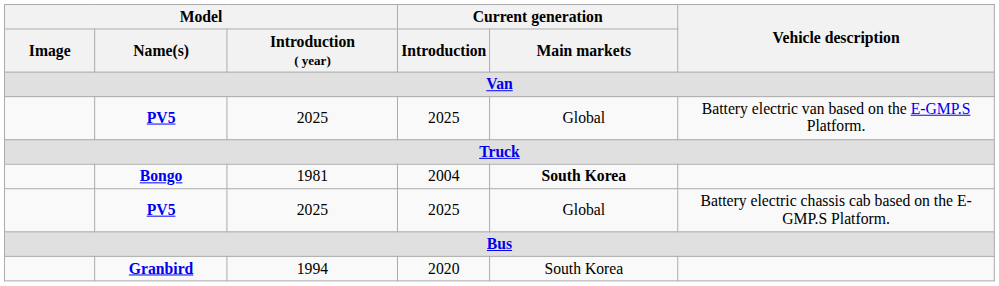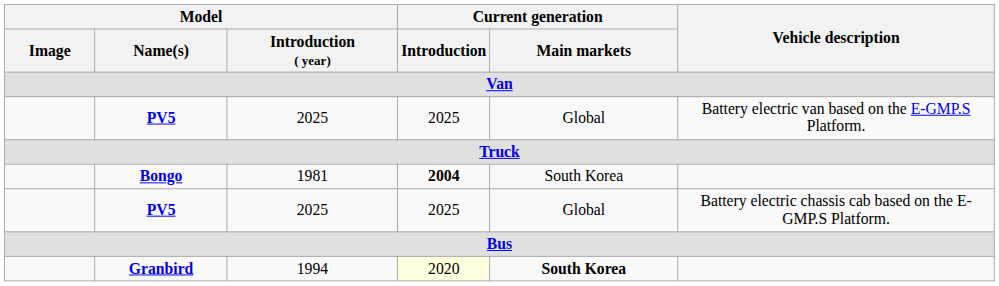(444, 176) normal -> (444, 176) bold
(584, 176) bold -> (584, 176) normal
(444, 268) no background -> (444, 268) lightyellow background
(584, 268) normal -> (584, 268) bold
